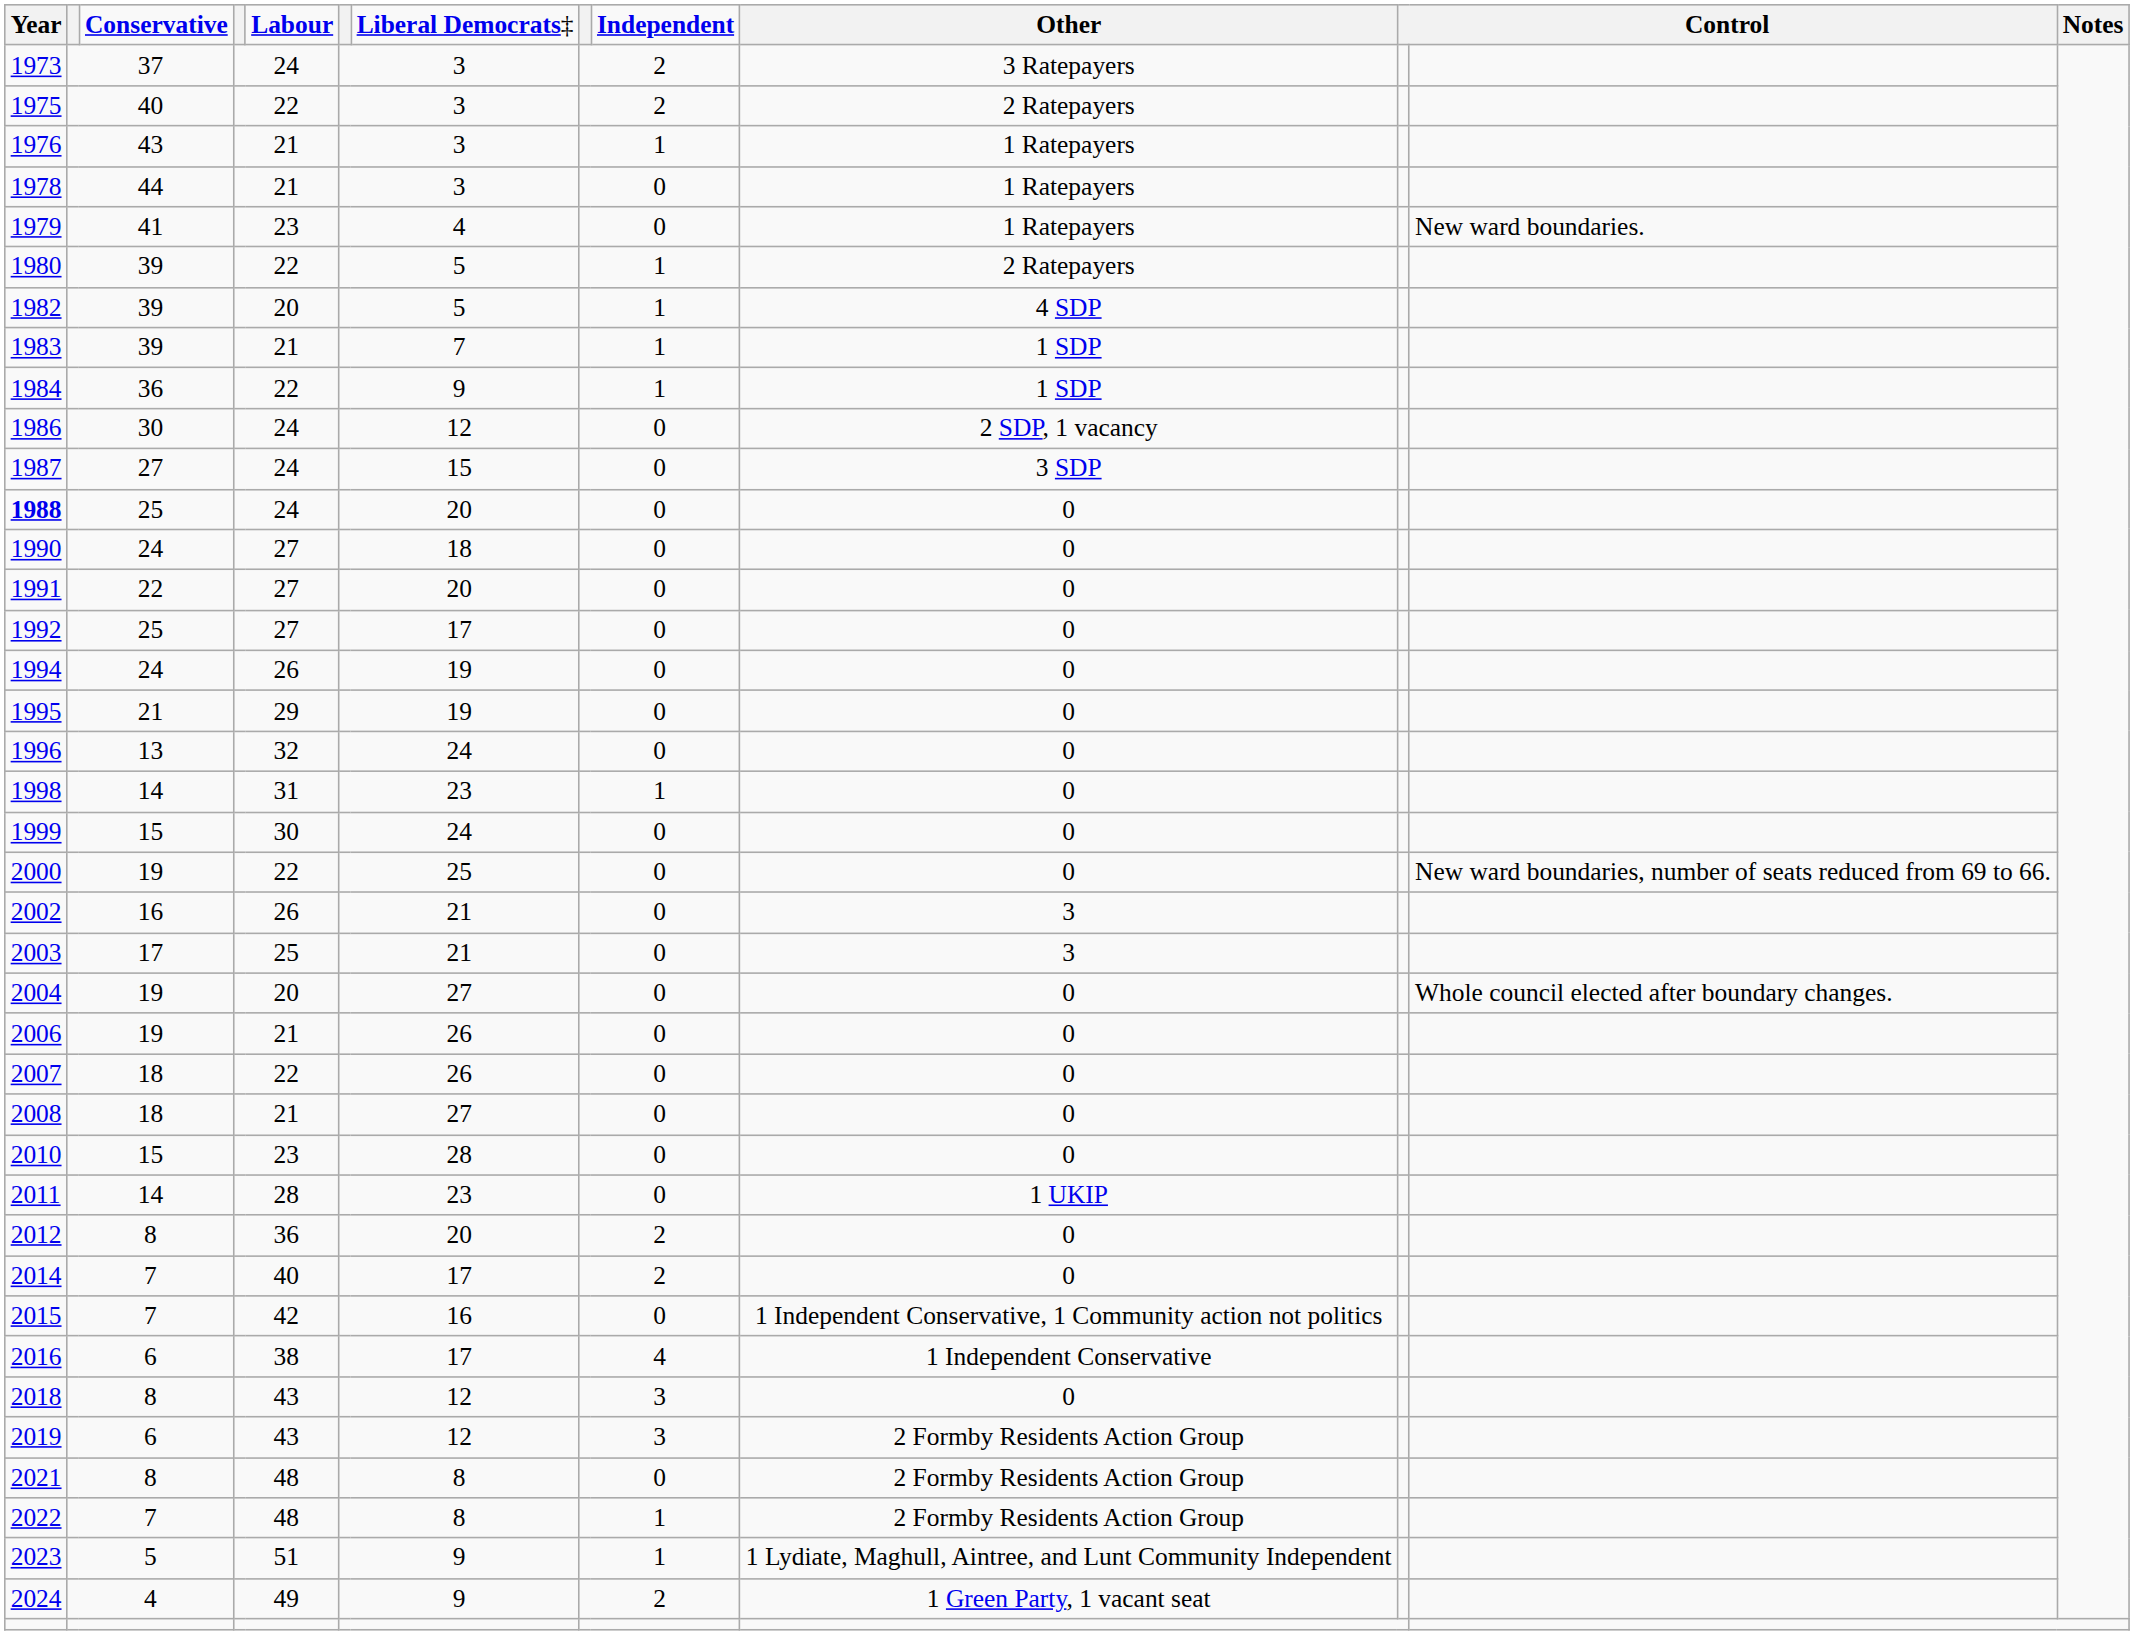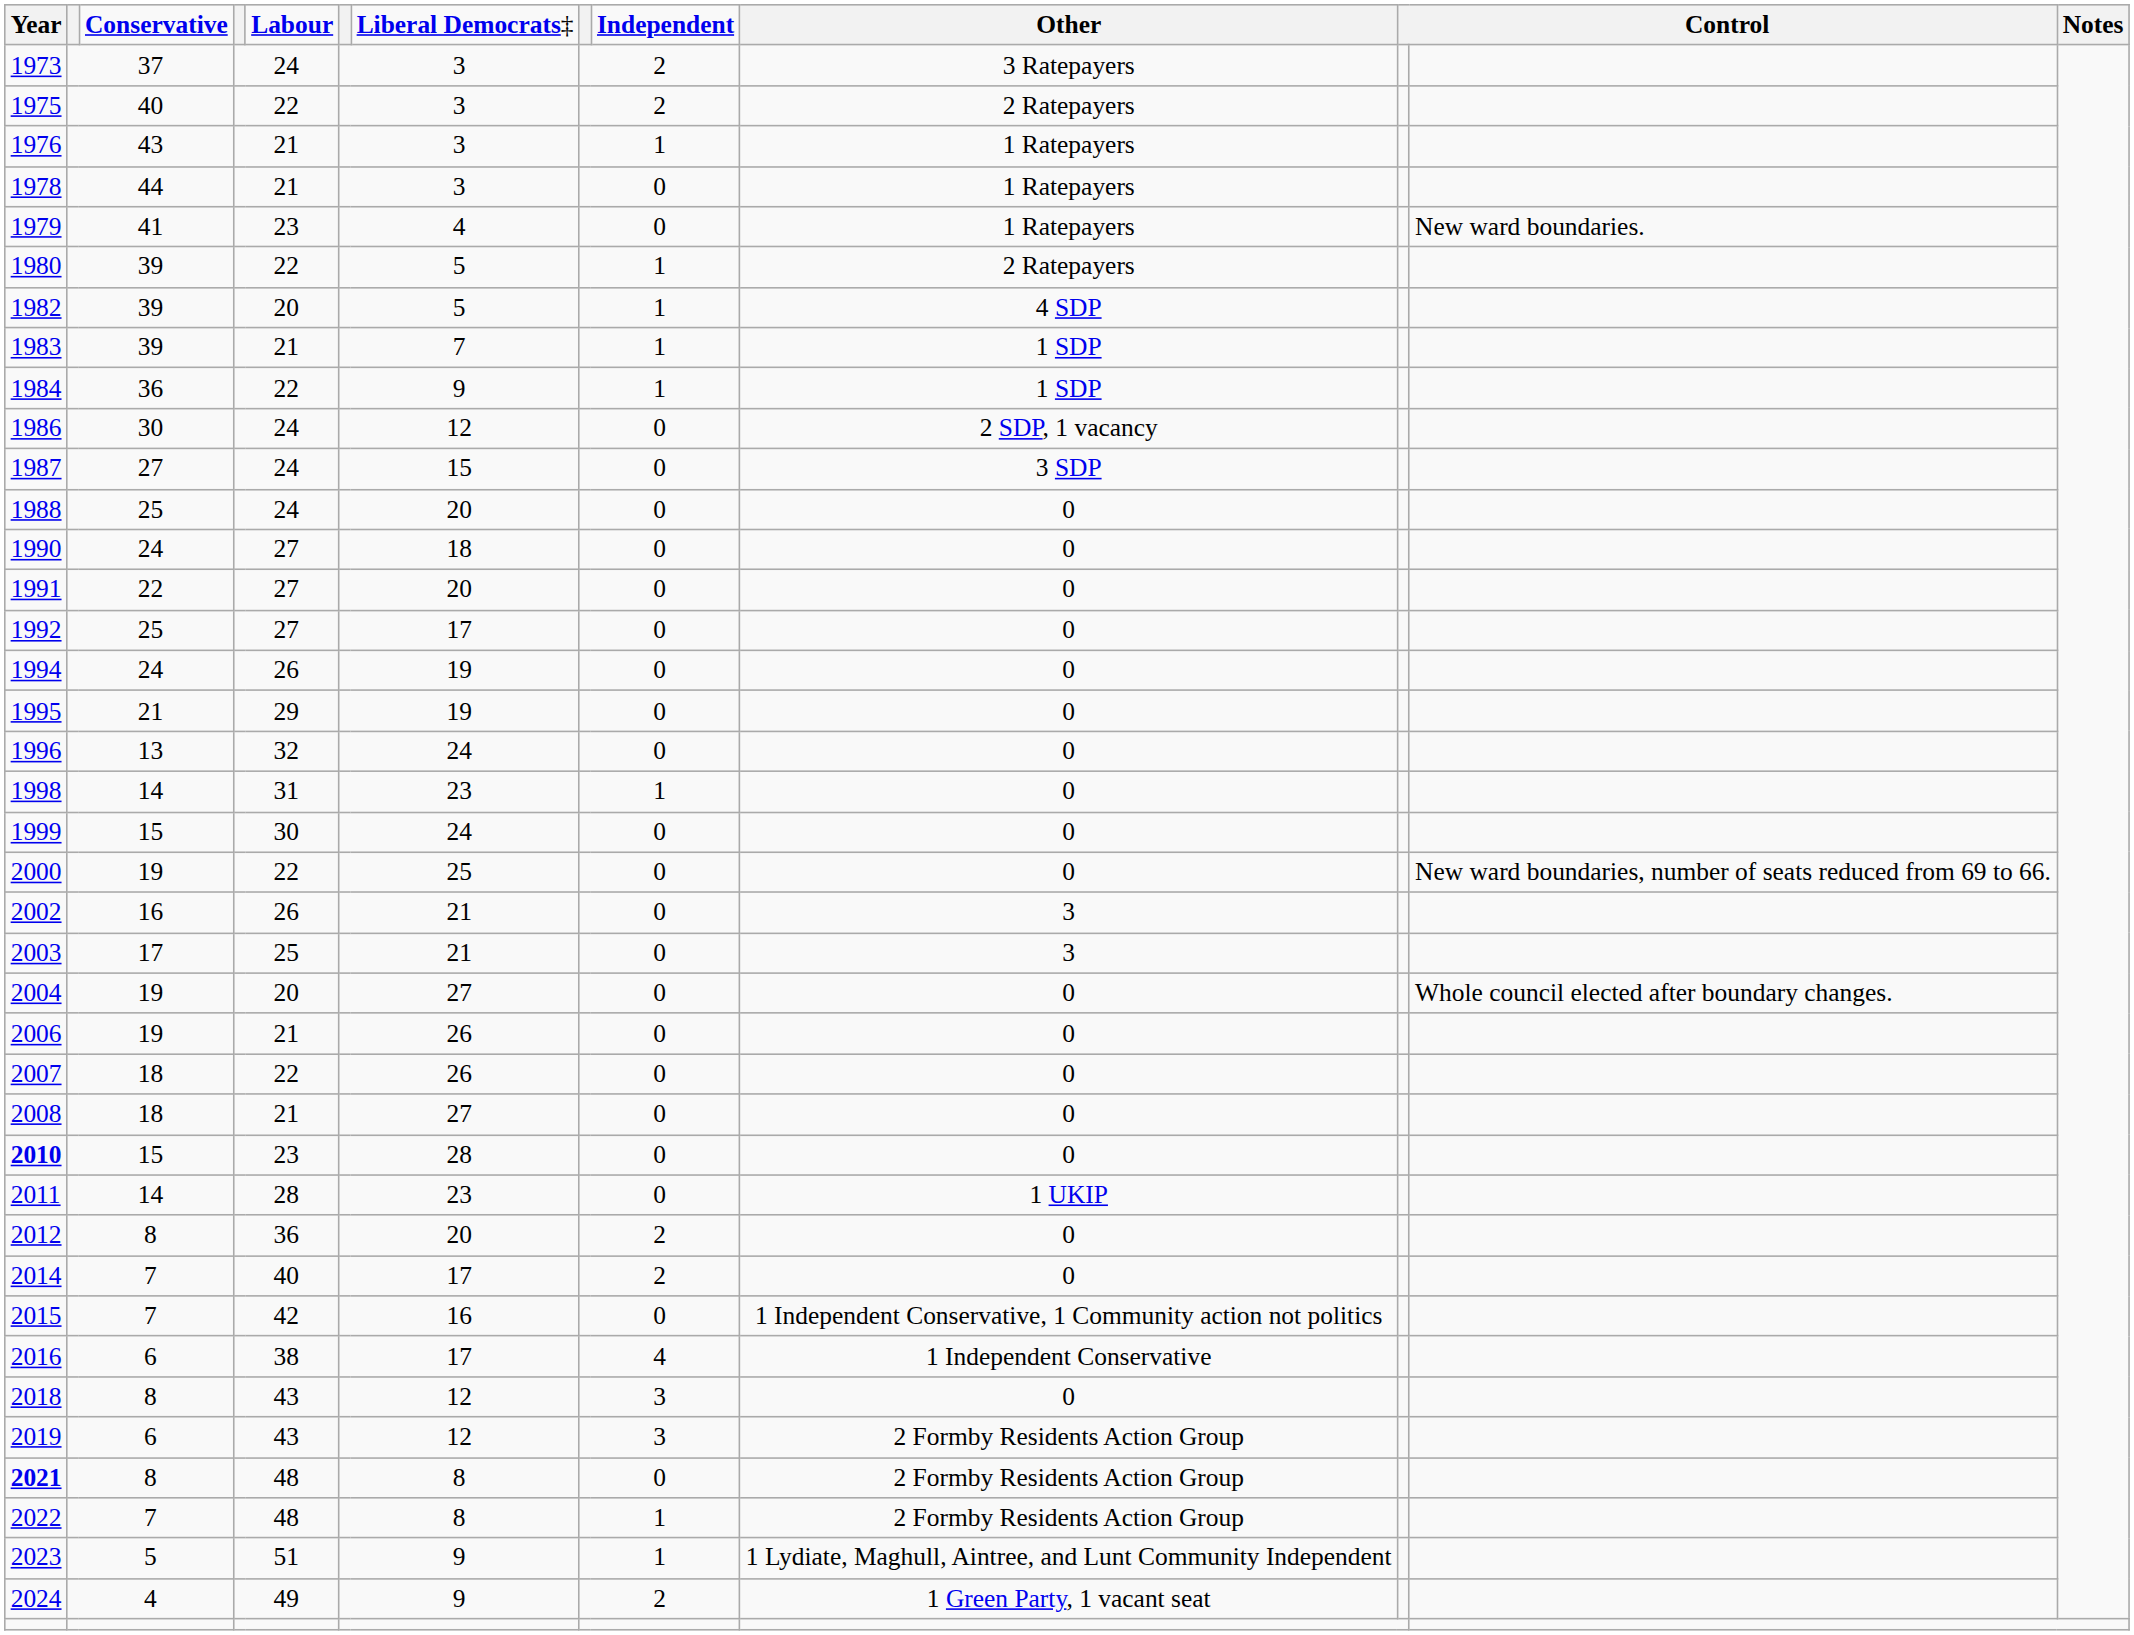(36, 508) bold -> (36, 508) normal
(36, 1154) normal -> (36, 1154) bold
(36, 1477) normal -> (36, 1477) bold
